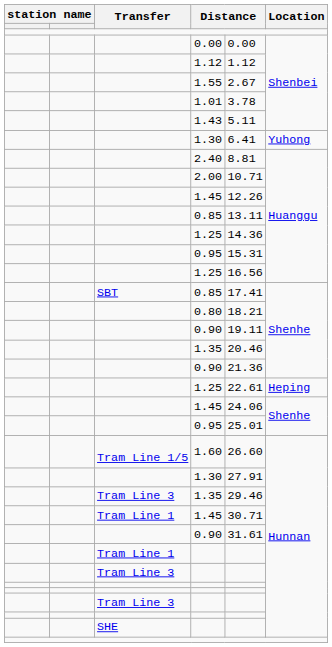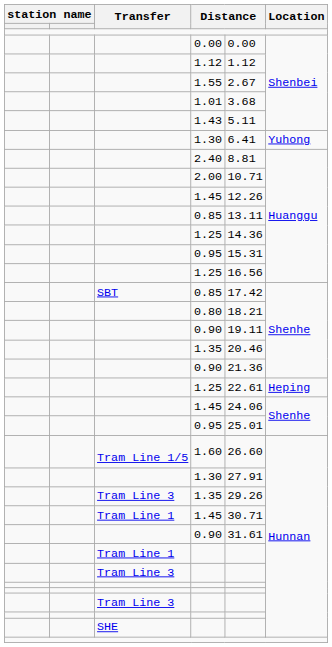(242, 101) 3.78 -> (242, 101) 3.68
(245, 292) 17.41 -> (245, 292) 17.42
(245, 496) 29.46 -> (245, 496) 29.26
